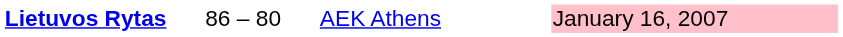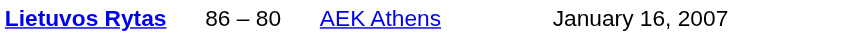(640, 18) pink background -> (640, 18) no background
